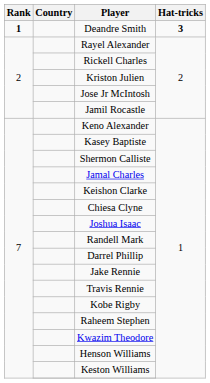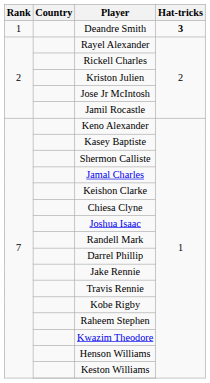(19, 28) bold -> (19, 28) normal
